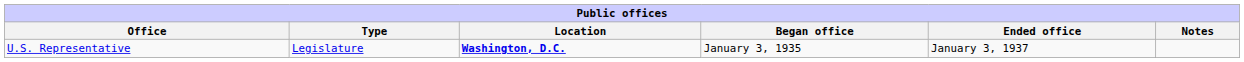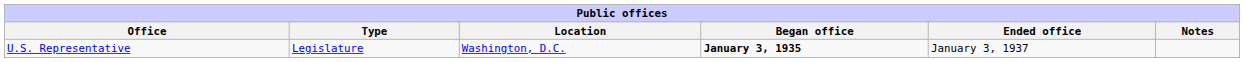(514, 48) bold -> (514, 48) normal
(752, 48) normal -> (752, 48) bold
